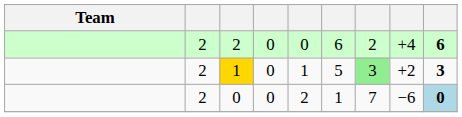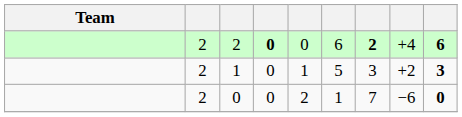(271, 44) normal -> (271, 44) bold
(372, 44) normal -> (372, 44) bold
(237, 71) gold background -> (237, 71) no background
(372, 71) lightgreen background -> (372, 71) no background
(440, 97) lightblue background -> (440, 97) no background
